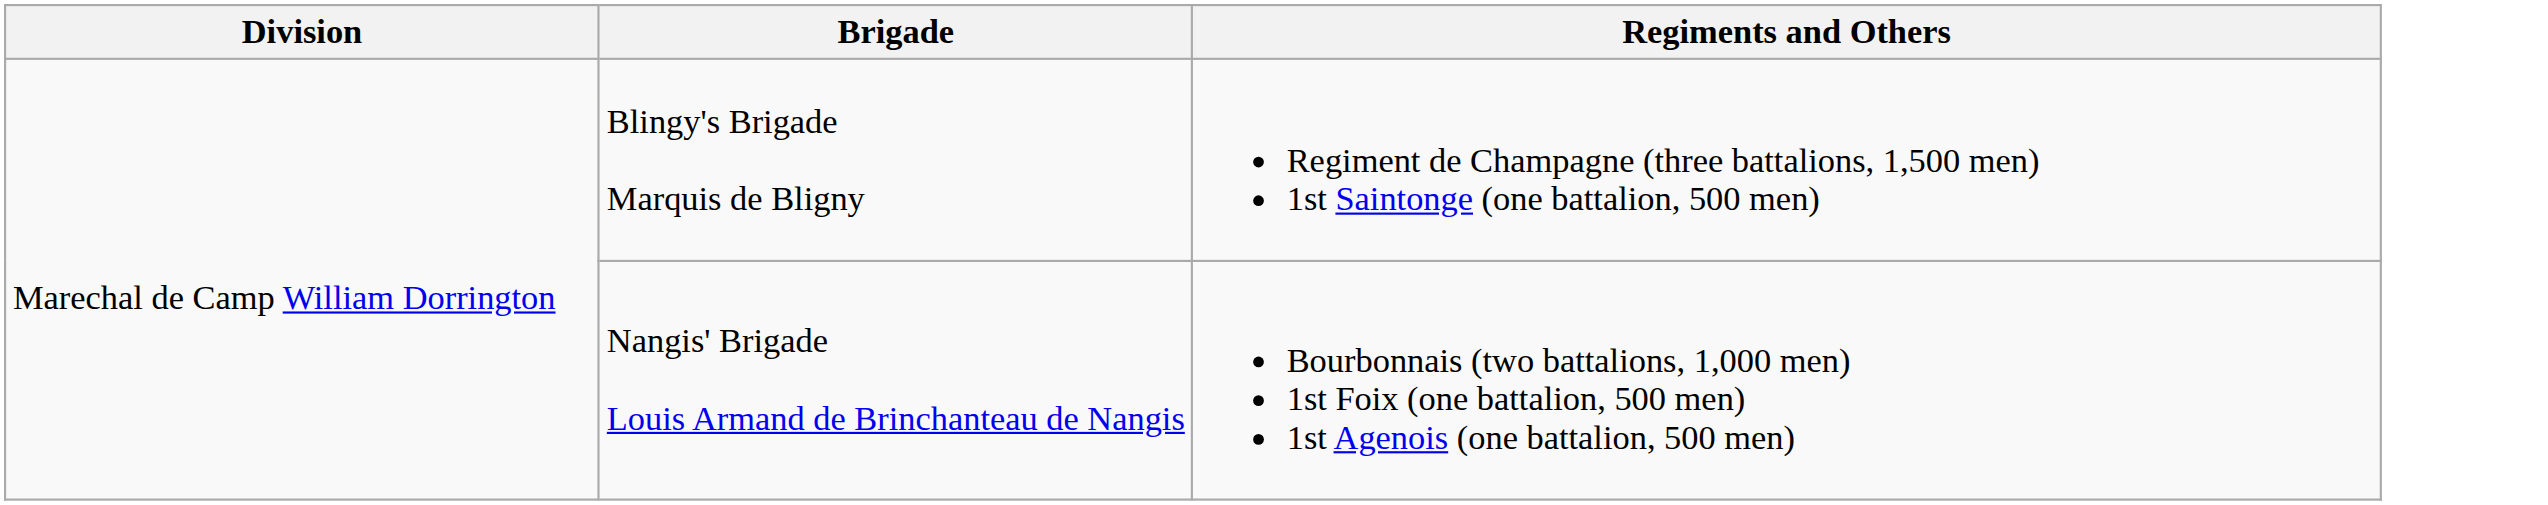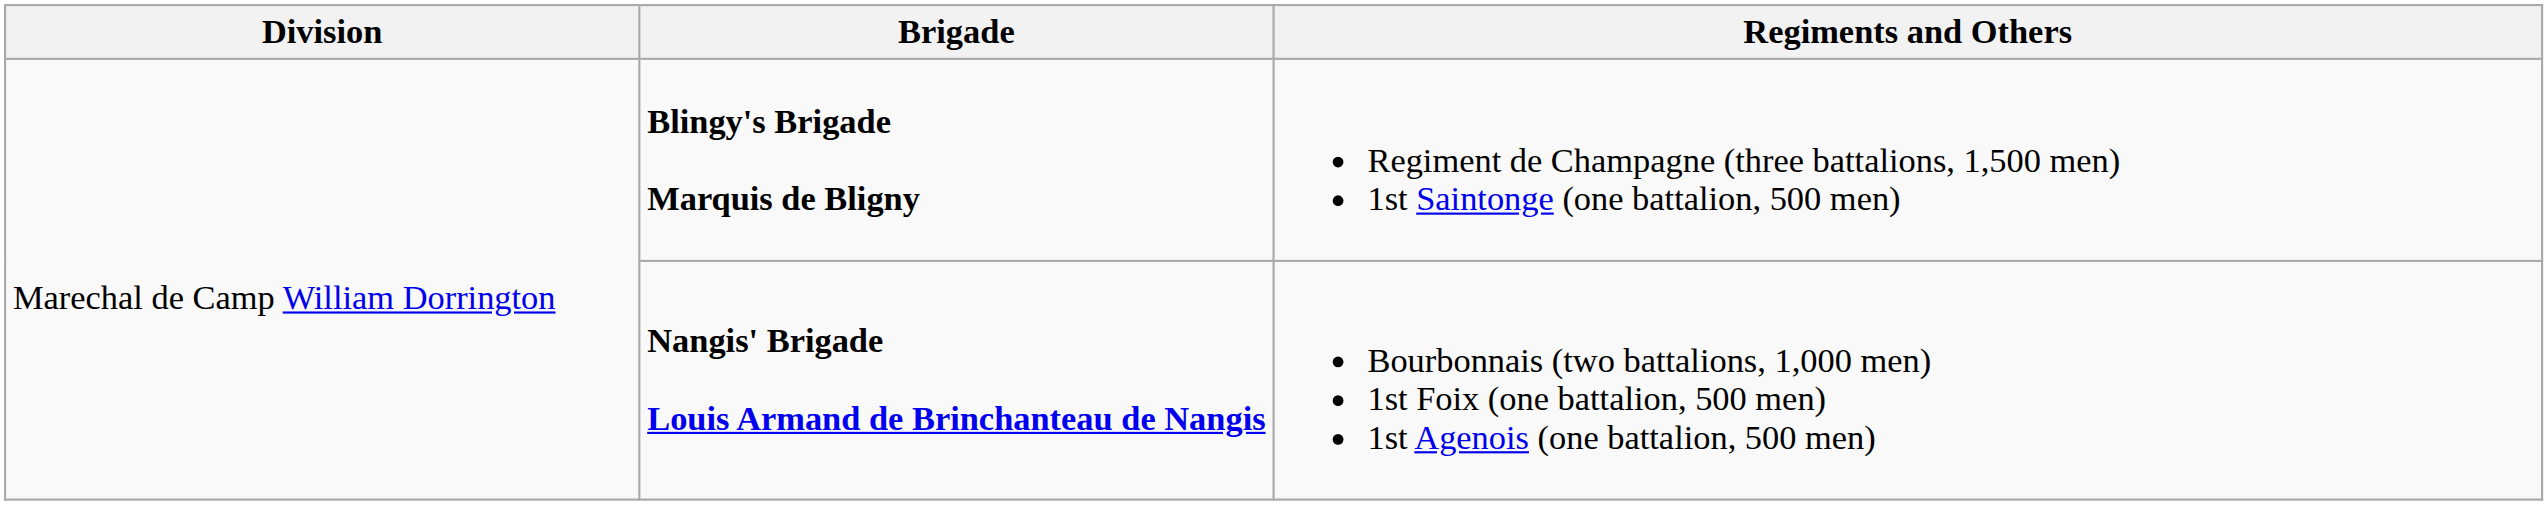(736, 159) normal -> (784, 159) bold
(896, 379) normal -> (956, 379) bold
